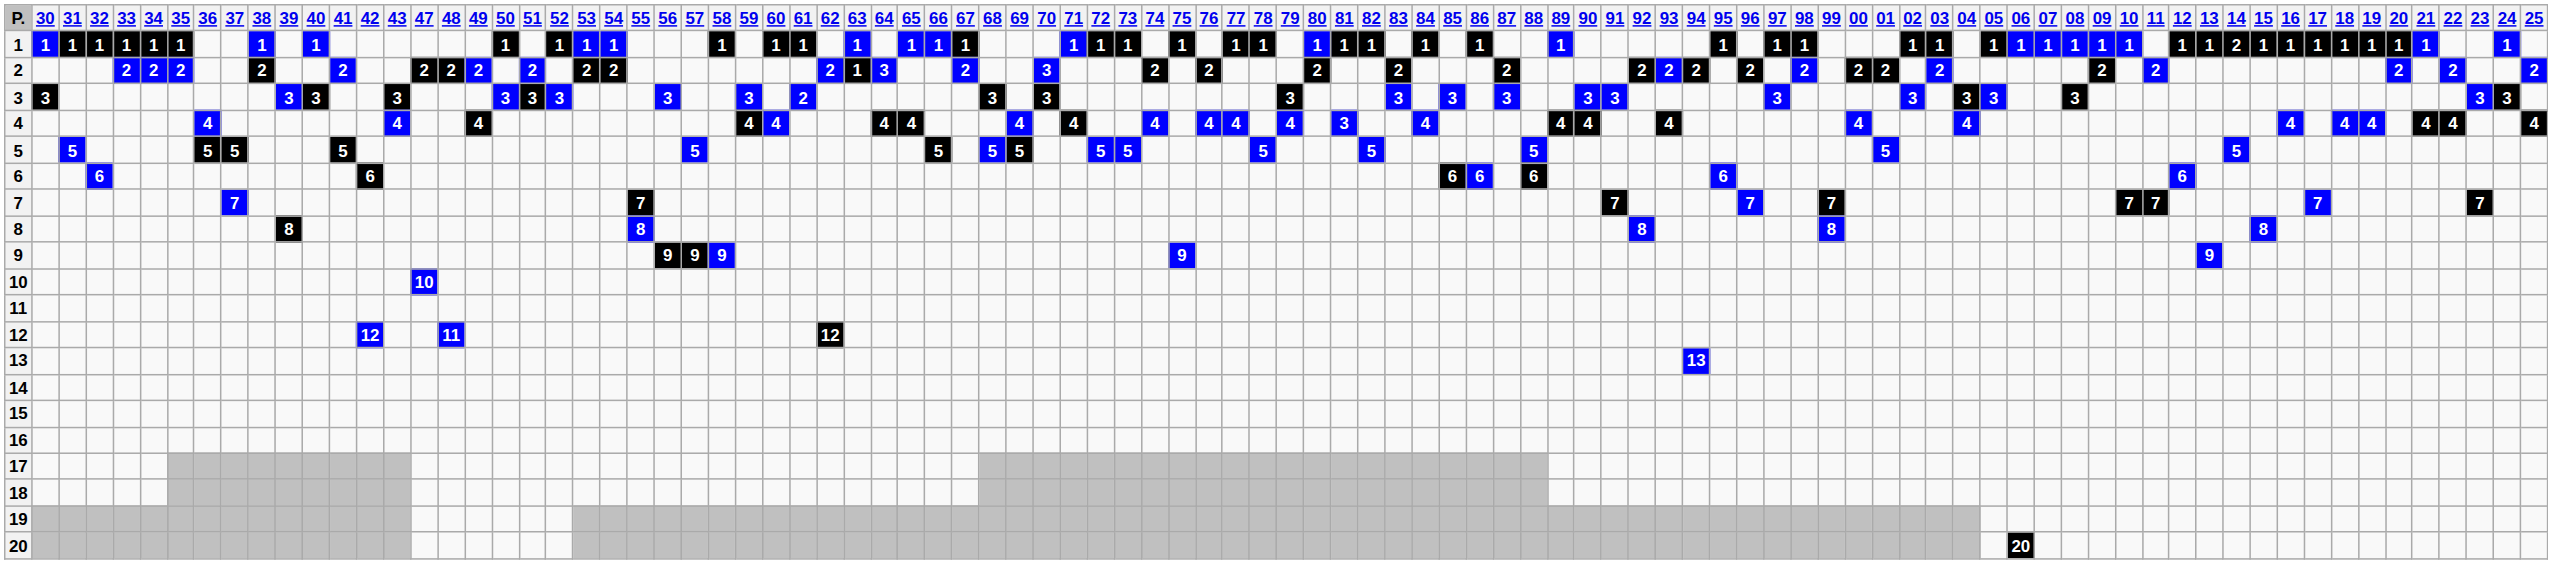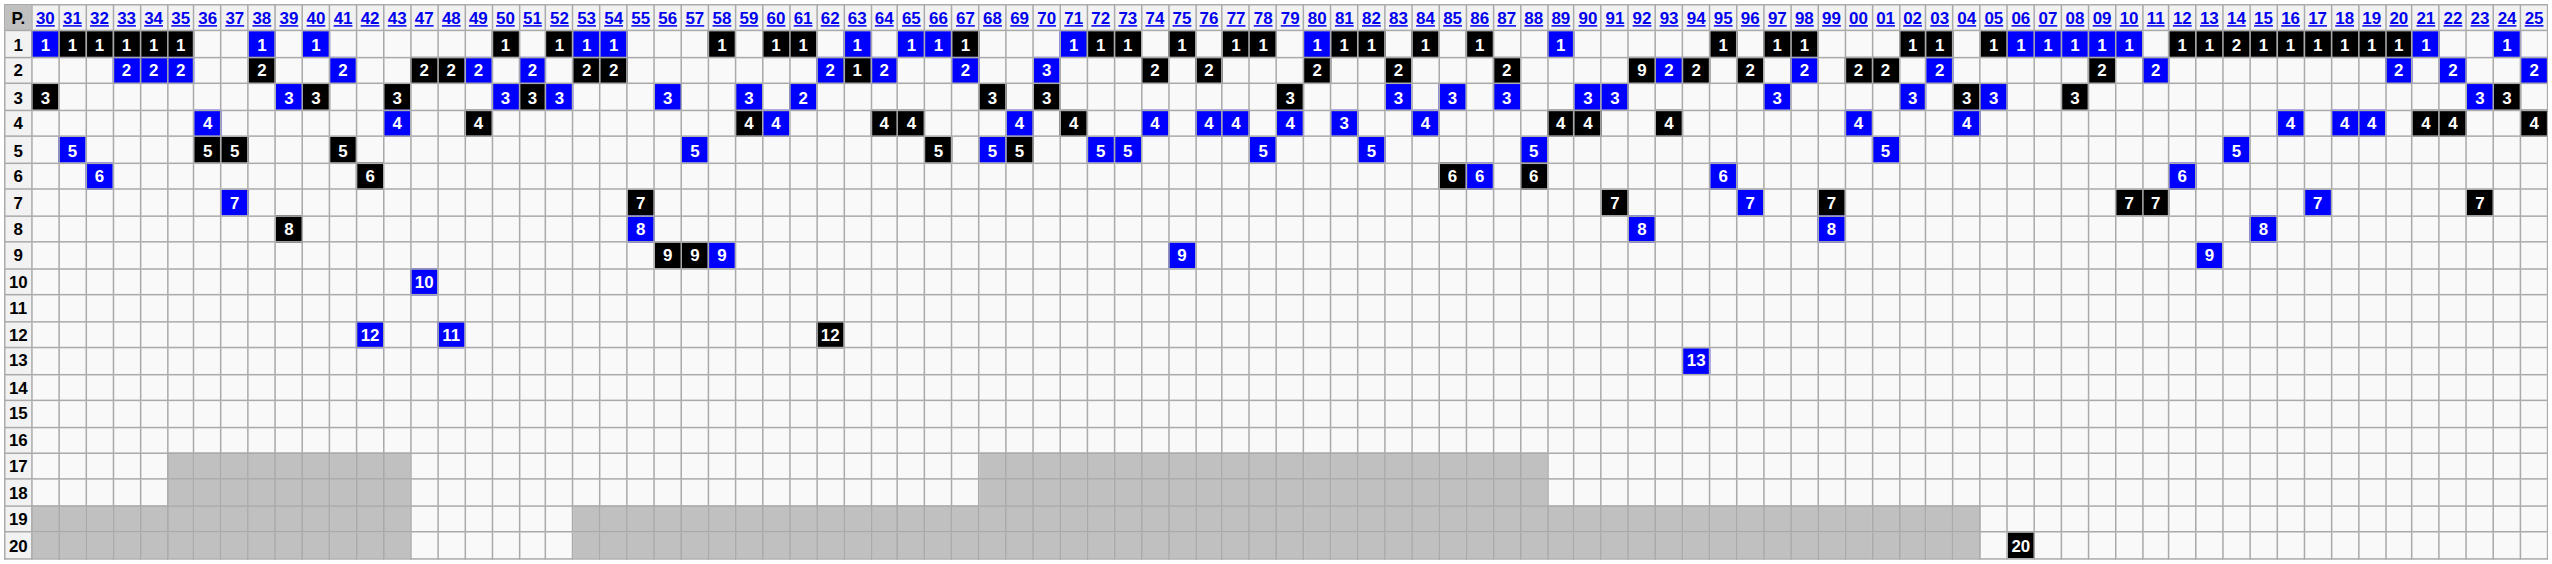(884, 71) 3 -> (884, 71) 2
(1642, 71) 2 -> (1642, 71) 9
